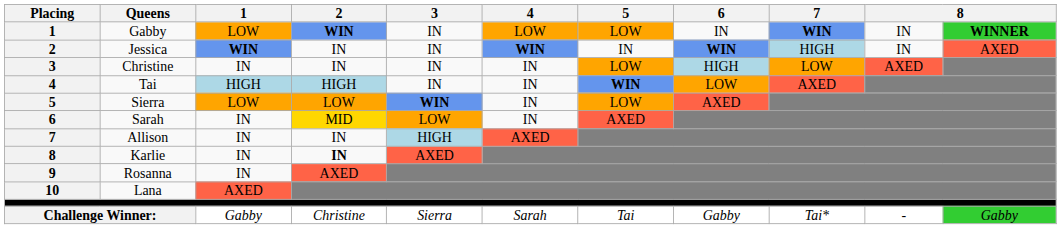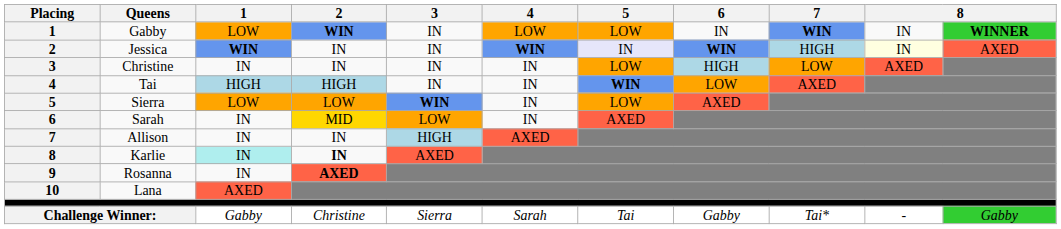(626, 49) no background -> (626, 49) lavender background
(904, 49) no background -> (904, 49) lightyellow background
(243, 155) no background -> (243, 155) paleturquoise background
(339, 173) normal -> (339, 173) bold
